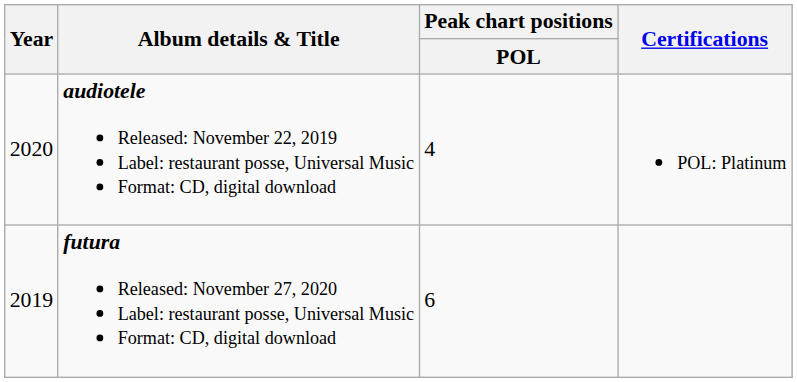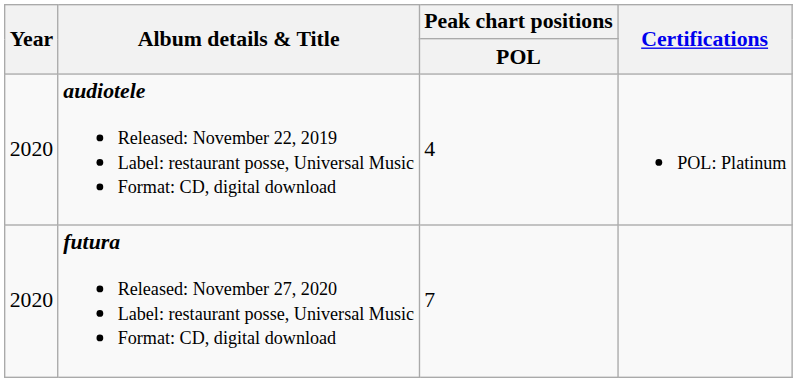(31, 300) 2019 -> (31, 300) 2020
(430, 300) 6 -> (430, 300) 7
